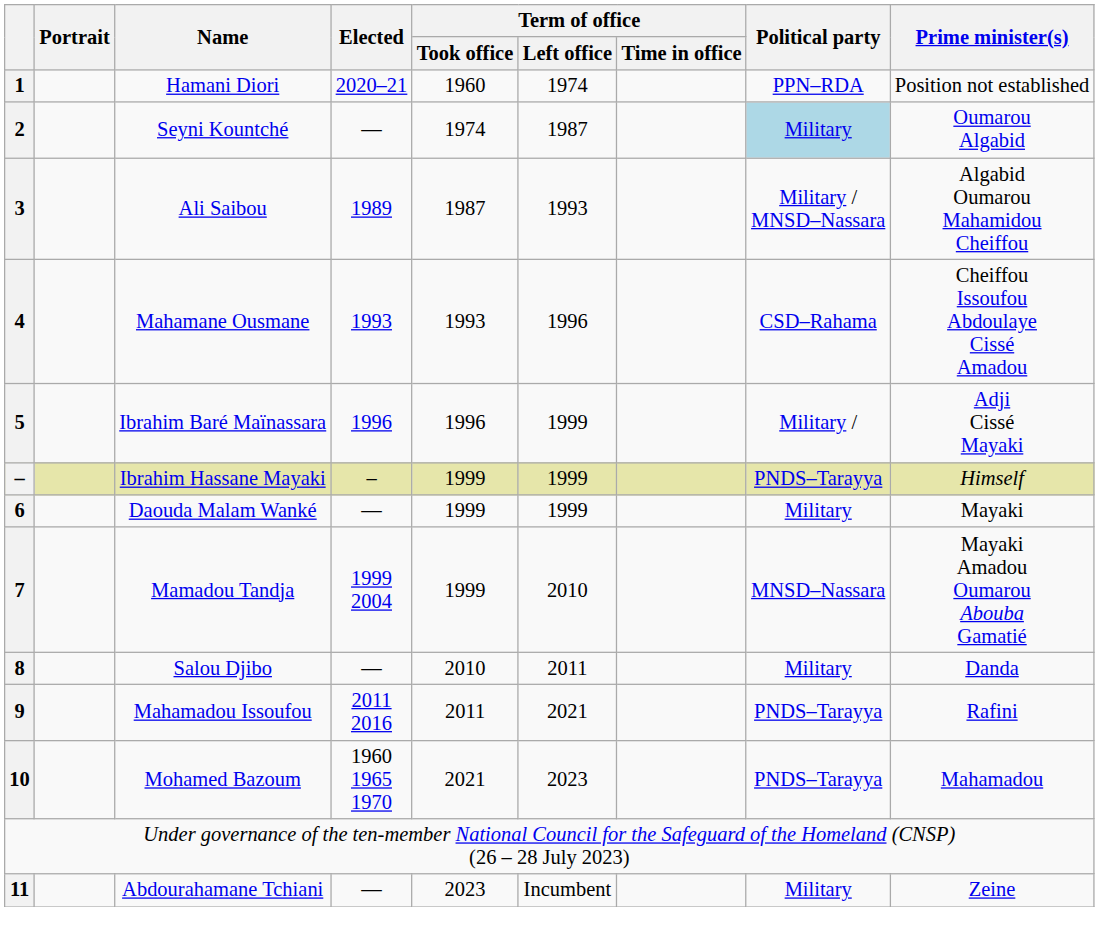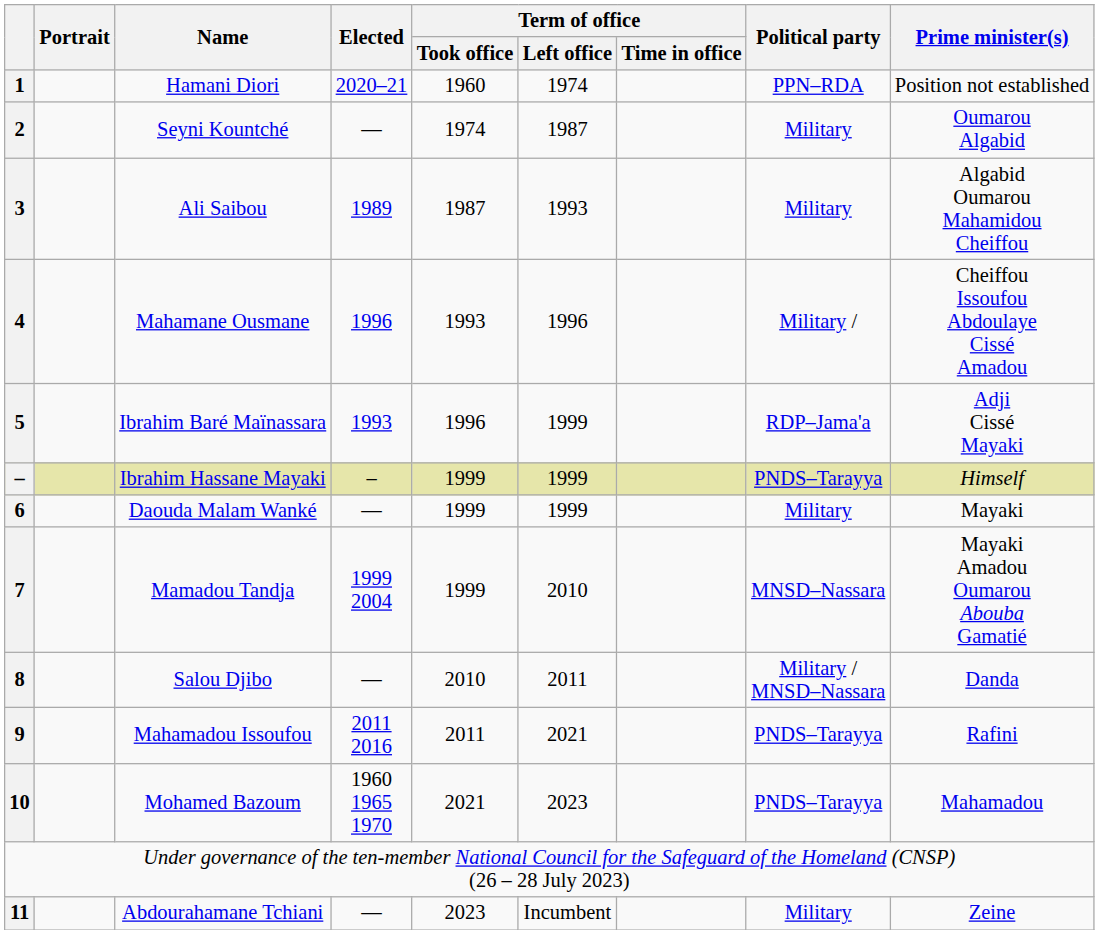(818, 129) lightblue background -> (818, 129) no background
(818, 208) Military / MNSD–Nassara -> (818, 208) Military
(372, 321) 1993 -> (372, 321) 1996
(818, 321) CSD–Rahama -> (818, 321) Military /
(372, 422) 1996 -> (372, 422) 1993
(818, 422) Military / -> (818, 422) RDP–Jama'a
(818, 668) Military -> (818, 679) Military / MNSD–Nassara
